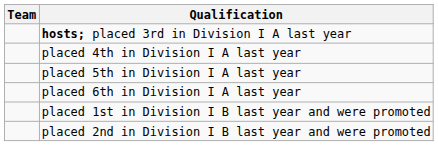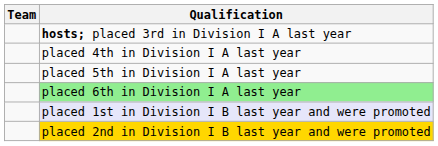(171, 92) no background -> (171, 92) lightgreen background
(236, 112) no background -> (236, 112) lavender background
(236, 131) no background -> (236, 131) gold background
